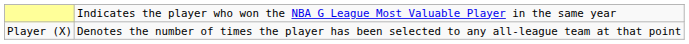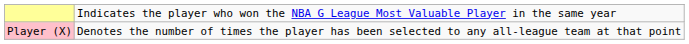(39, 31) no background -> (39, 31) pink background
